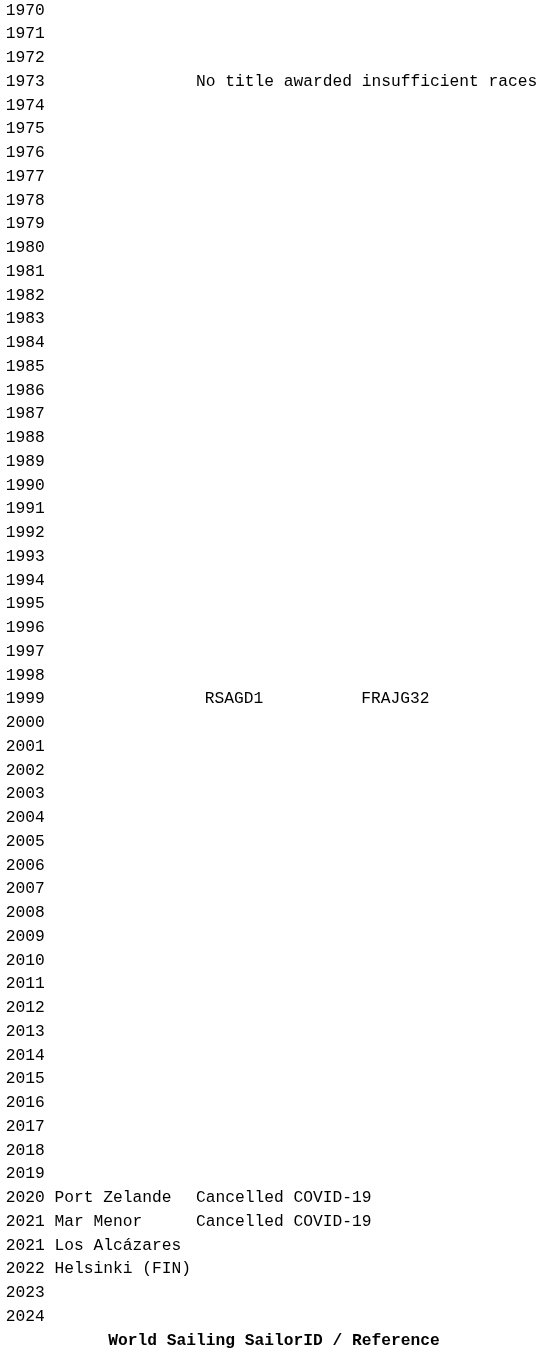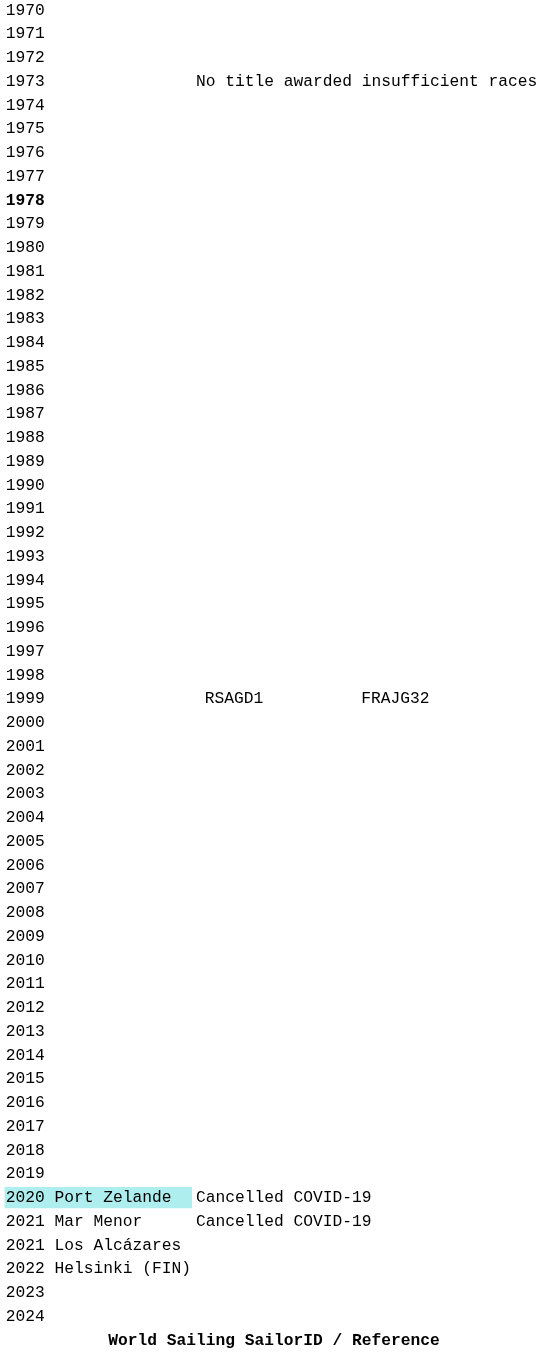(25, 200) normal -> (25, 200) bold
(89, 1198) no background -> (89, 1198) paleturquoise background
